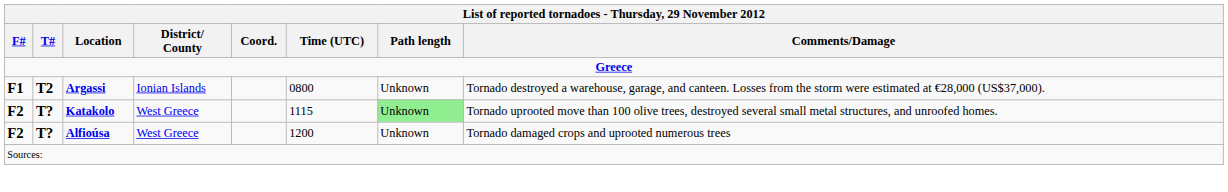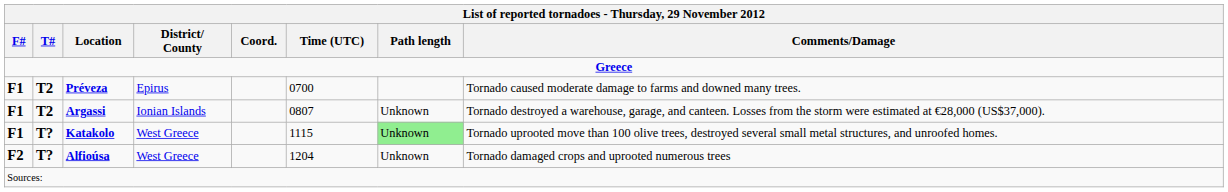+ row: (87, 88)
(301, 88) 0800 -> (301, 110) 0807
(15, 110) F2 -> (15, 133) F1
(301, 133) 1200 -> (301, 156) 1204
